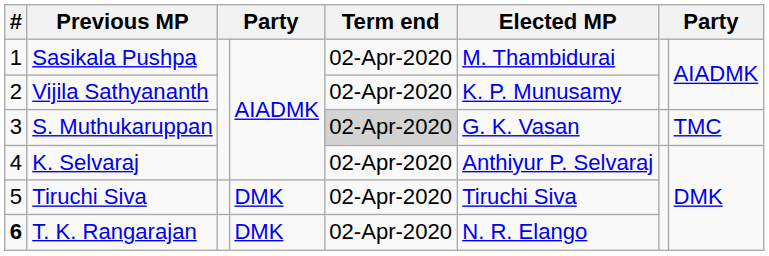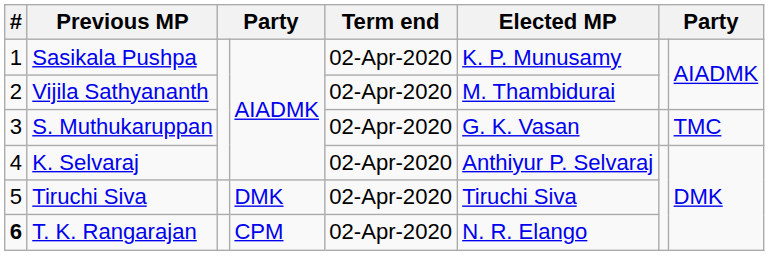(539, 57) M. Thambidurai -> (542, 57) K. P. Munusamy
(542, 92) K. P. Munusamy -> (539, 92) M. Thambidurai
(391, 127) lightgrey background -> (391, 127) no background
(259, 232) DMK -> (259, 232) CPM
